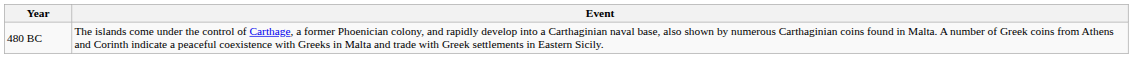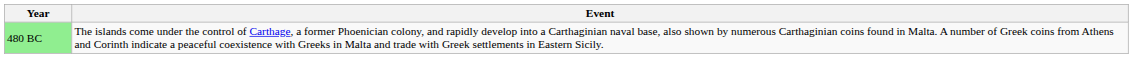(24, 37) no background -> (24, 37) lightgreen background
